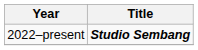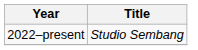(140, 34) bold -> (137, 34) normal
